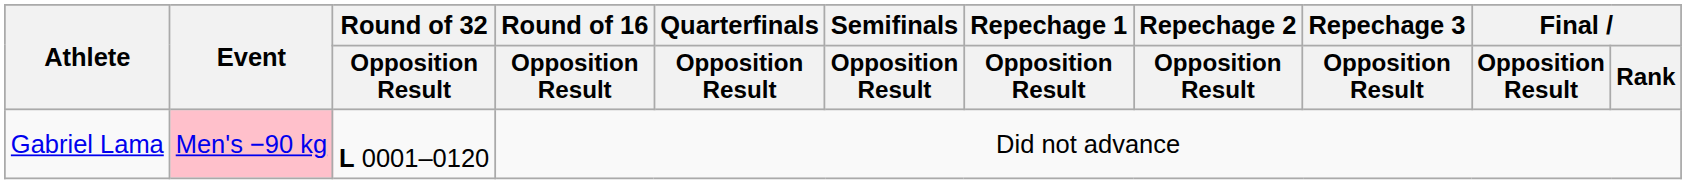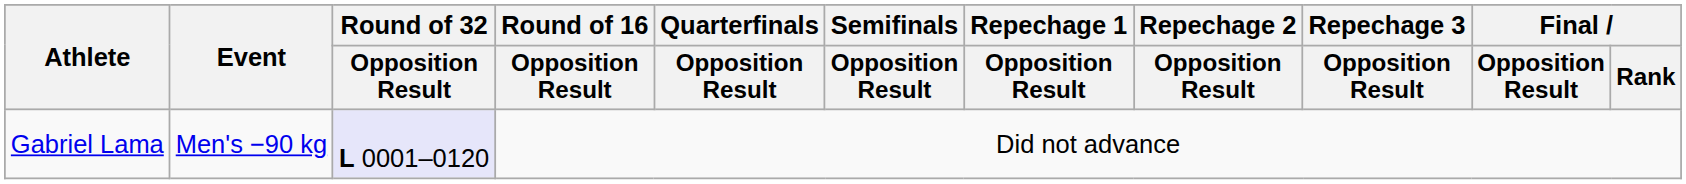(251, 144) pink background -> (251, 144) no background
(414, 159) no background -> (414, 159) lavender background
